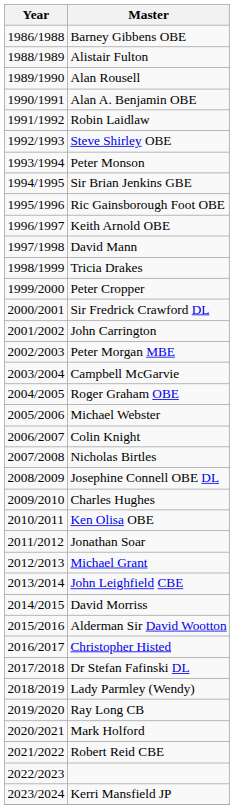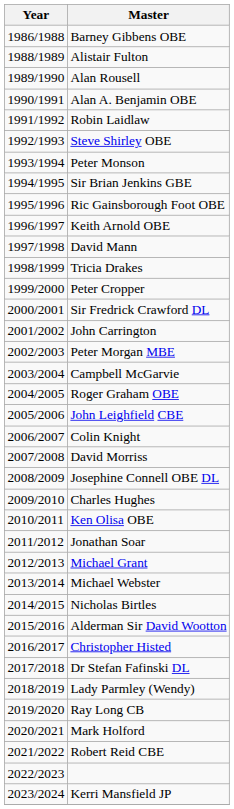(115, 415) Michael Webster -> (127, 415) John Leighfield CBE
(113, 457) Nicholas Birtles -> (109, 457) David Morriss
(127, 583) John Leighfield CBE -> (115, 583) Michael Webster
(109, 604) David Morriss -> (113, 604) Nicholas Birtles
